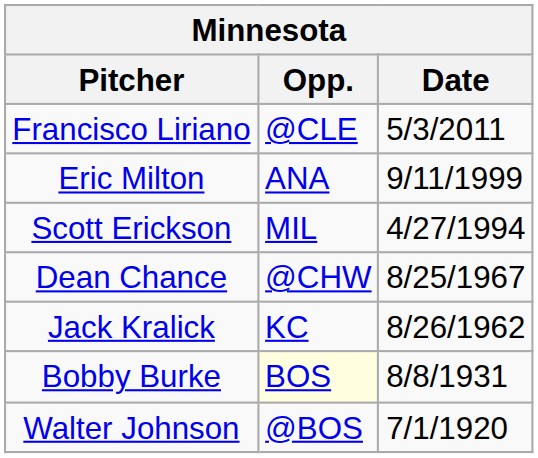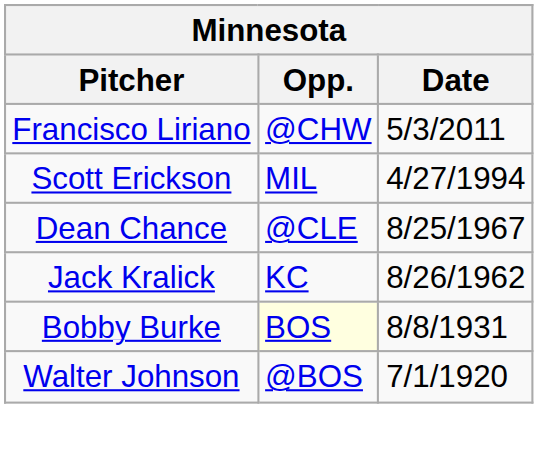(311, 129) @CLE -> (318, 129) @CHW
- row: (131, 179)
(318, 278) @CHW -> (311, 228) @CLE
